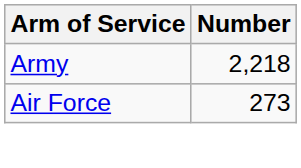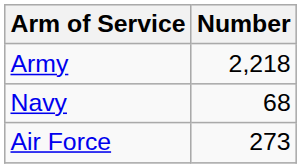+ row: (39, 102)
